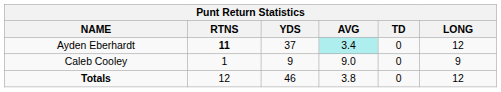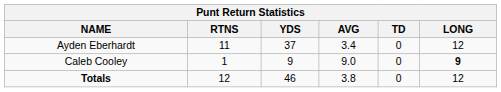(224, 45) bold -> (224, 45) normal
(349, 45) paleturquoise background -> (349, 45) no background
(458, 62) normal -> (458, 62) bold
